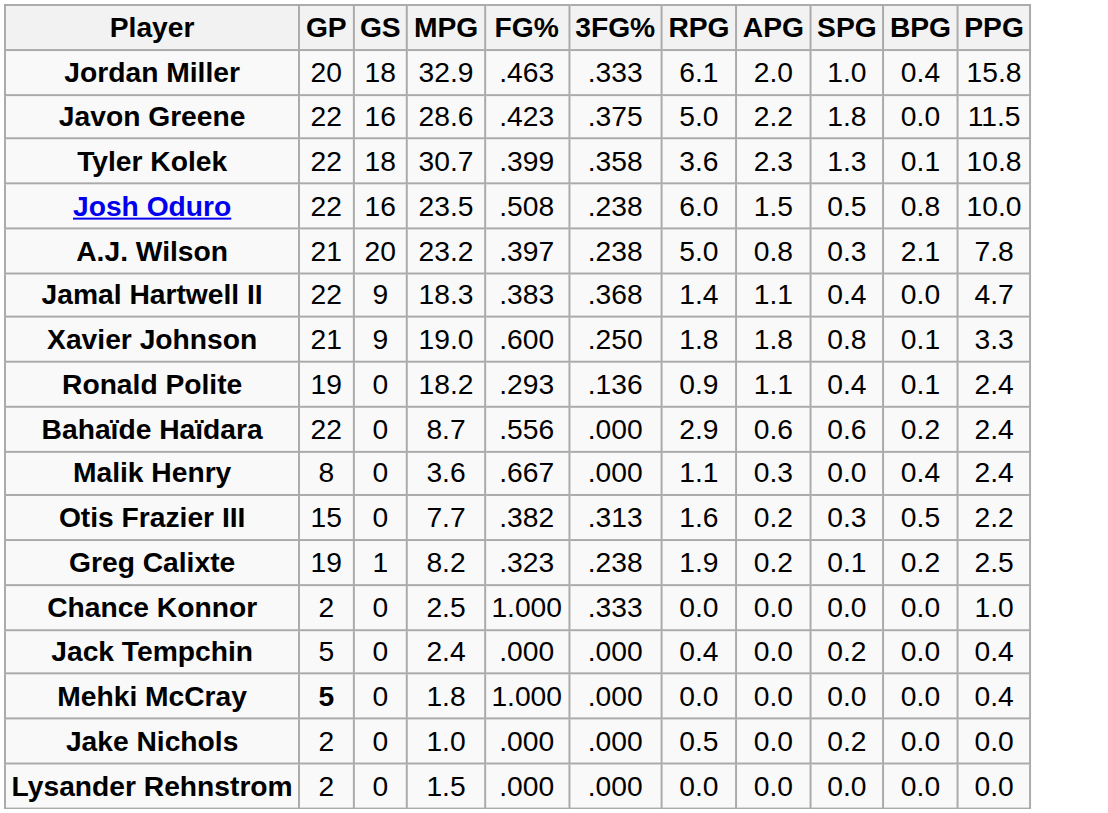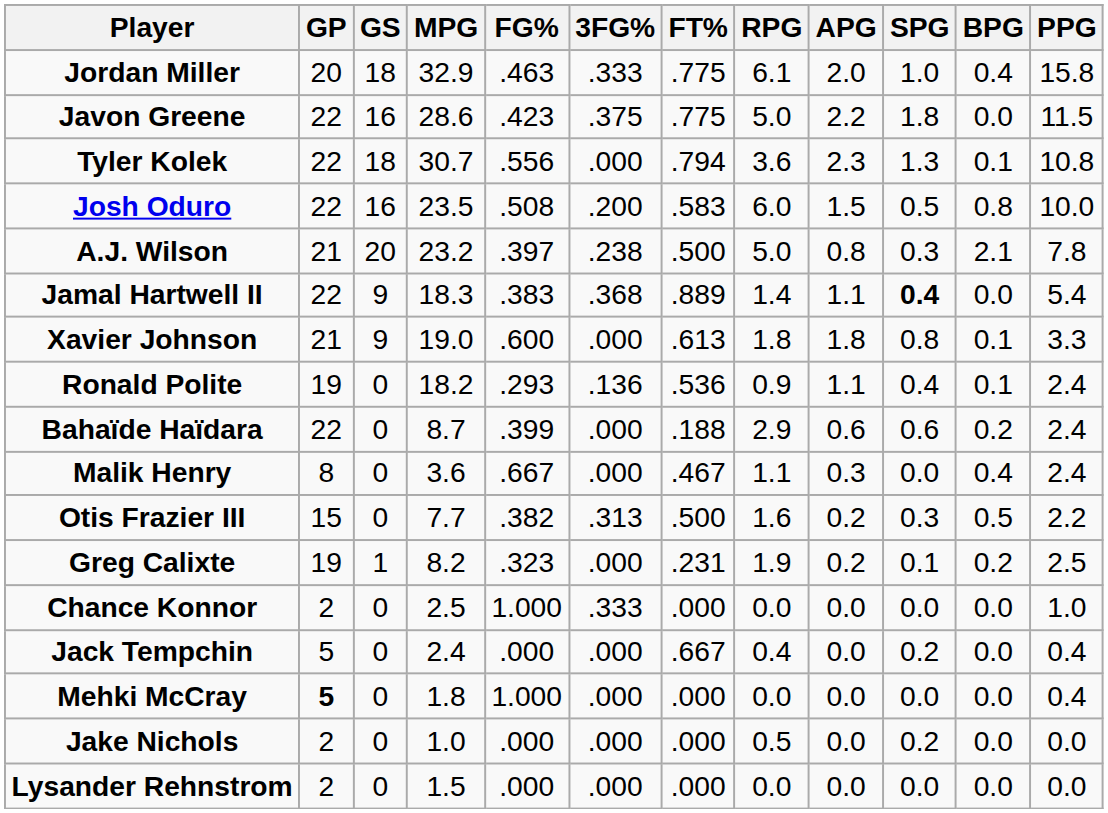+ column: (698, 28)
(527, 161) .399 -> (527, 161) .556
(615, 161) .358 -> (615, 161) .000
(615, 206) .238 -> (615, 206) .200
(847, 295) normal -> (920, 295) bold
(994, 295) 4.7 -> (1067, 295) 5.4
(615, 340) .250 -> (615, 340) .000
(527, 429) .556 -> (527, 429) .399
(615, 563) .238 -> (615, 563) .000
